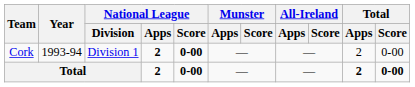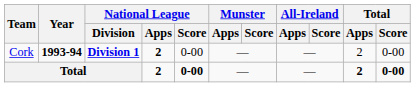(62, 52) normal -> (62, 52) bold
(113, 52) normal -> (113, 52) bold
(191, 52) bold -> (192, 52) normal
